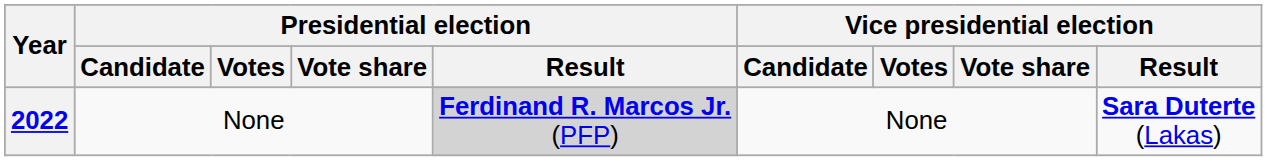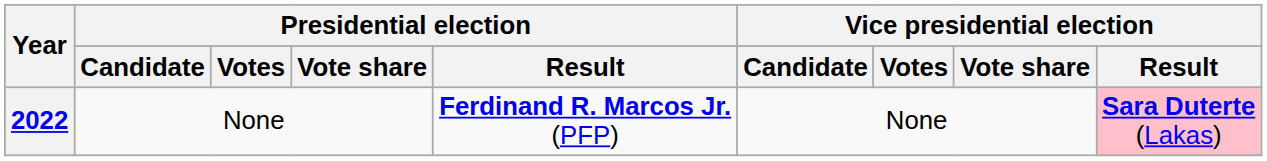(585, 121) lightgrey background -> (585, 121) no background
(1179, 121) no background -> (1179, 121) pink background
